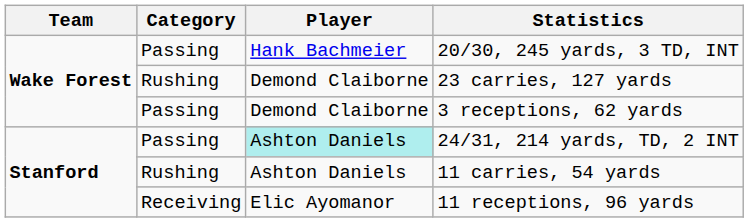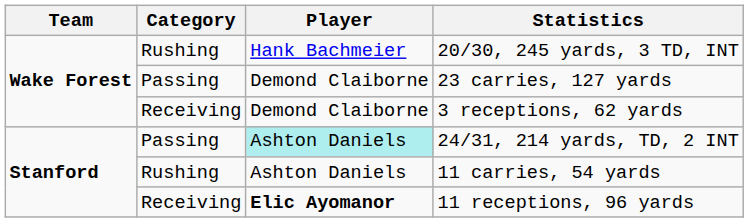(180, 51) Passing -> (180, 51) Rushing
(180, 81) Rushing -> (180, 81) Passing
(180, 111) Passing -> (191, 111) Receiving
(323, 202) normal -> (323, 202) bold
